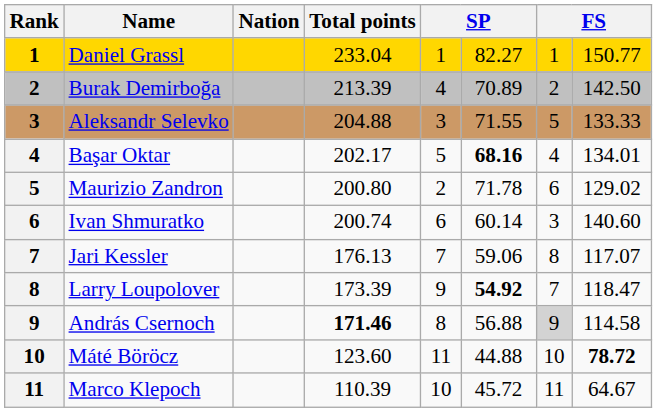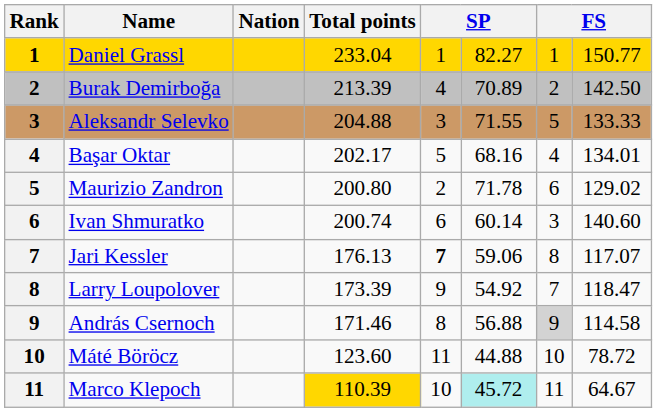(499, 155) bold -> (499, 155) normal
(441, 255) normal -> (441, 255) bold
(499, 289) bold -> (499, 289) normal
(363, 322) bold -> (363, 322) normal
(612, 356) bold -> (612, 356) normal
(363, 389) no background -> (363, 389) gold background
(499, 389) no background -> (499, 389) paleturquoise background
